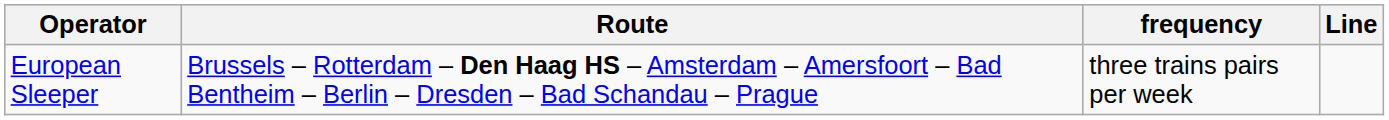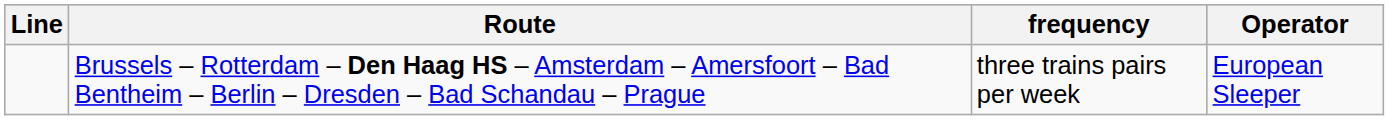columns swapped: (1351, 24) <-> (93, 24)
